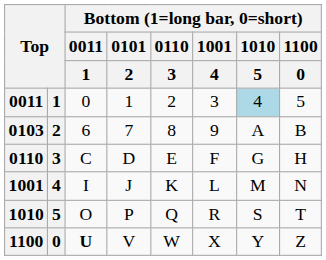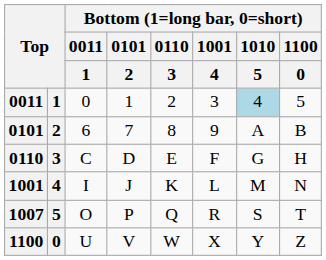(26, 130) 0103 -> (26, 130) 0101
(26, 213) 1010 -> (26, 213) 1007
(86, 241) bold -> (86, 241) normal
